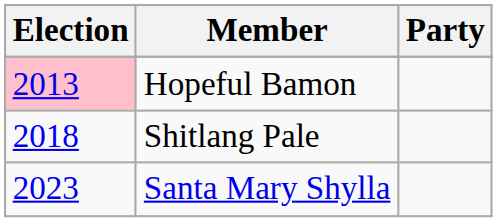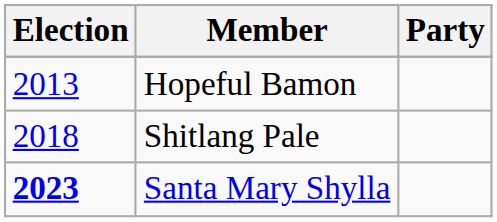(46, 83) pink background -> (46, 83) no background
(46, 188) normal -> (46, 188) bold
